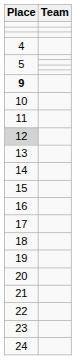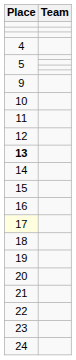(21, 83) bold -> (21, 83) normal
(21, 136) lightgrey background -> (21, 136) no background
(21, 153) normal -> (21, 153) bold
(21, 223) no background -> (21, 223) lightyellow background
